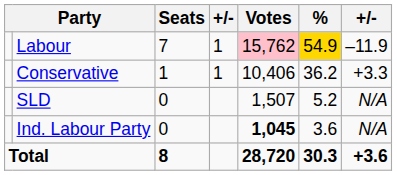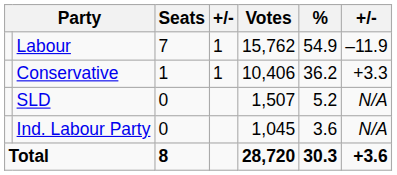(269, 45) pink background -> (269, 45) no background
(320, 45) gold background -> (320, 45) no background
(273, 128) bold -> (273, 128) normal
